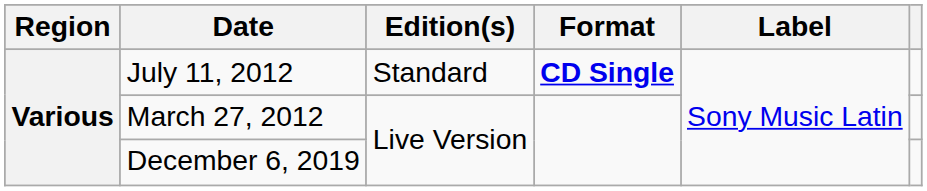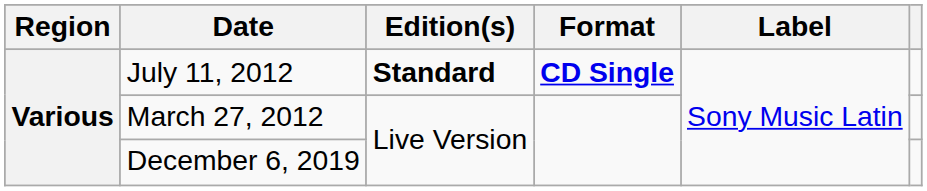(430, 71) normal -> (434, 71) bold
